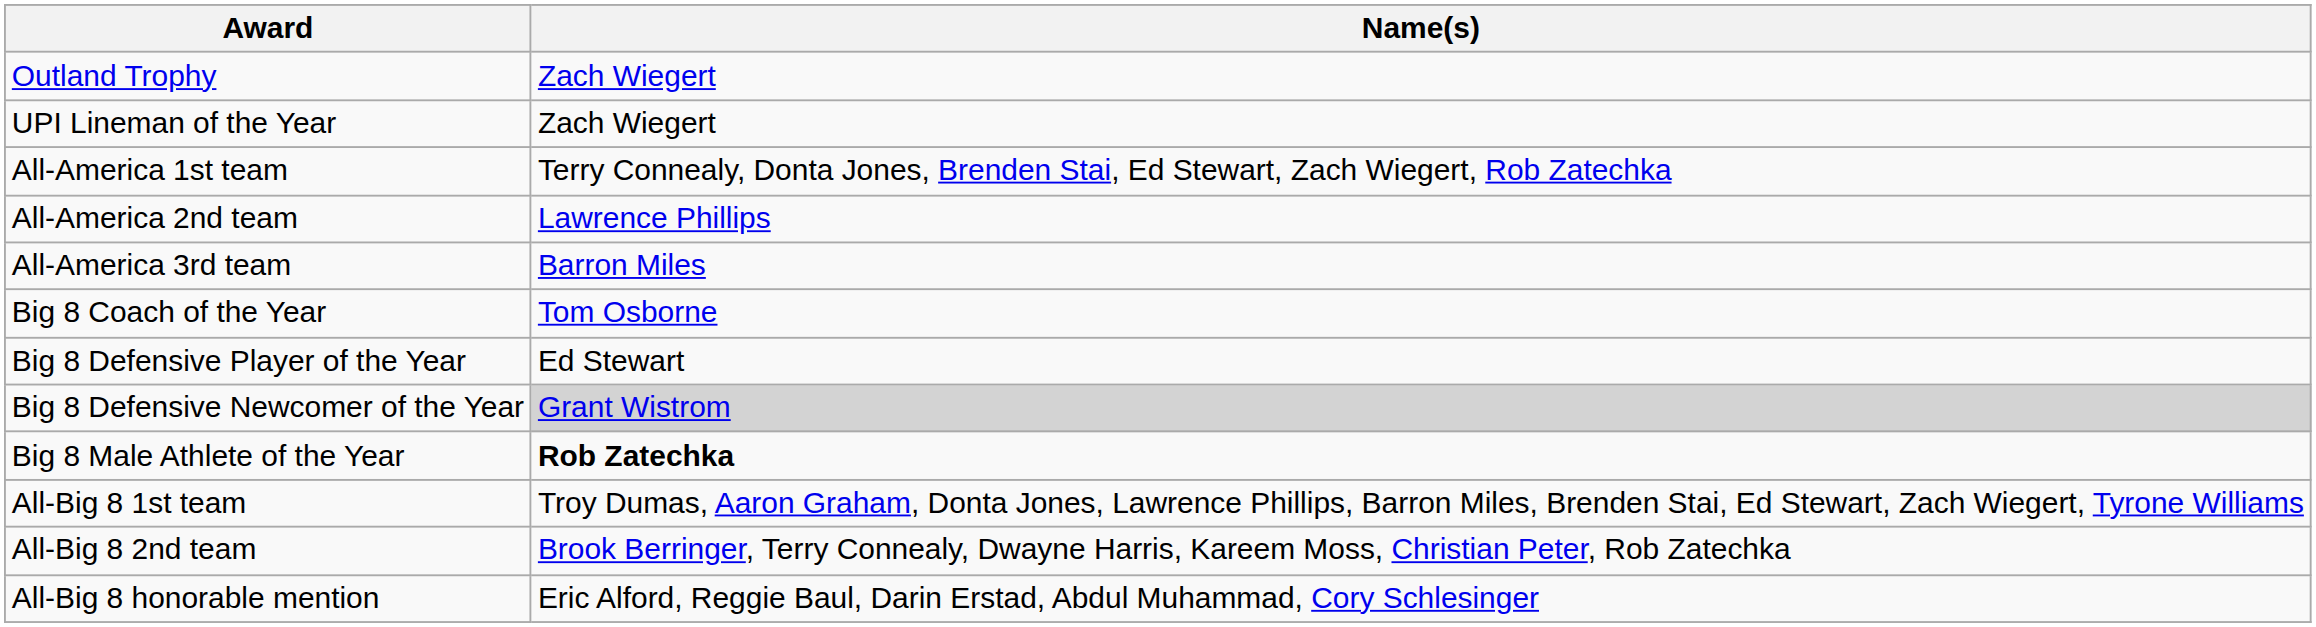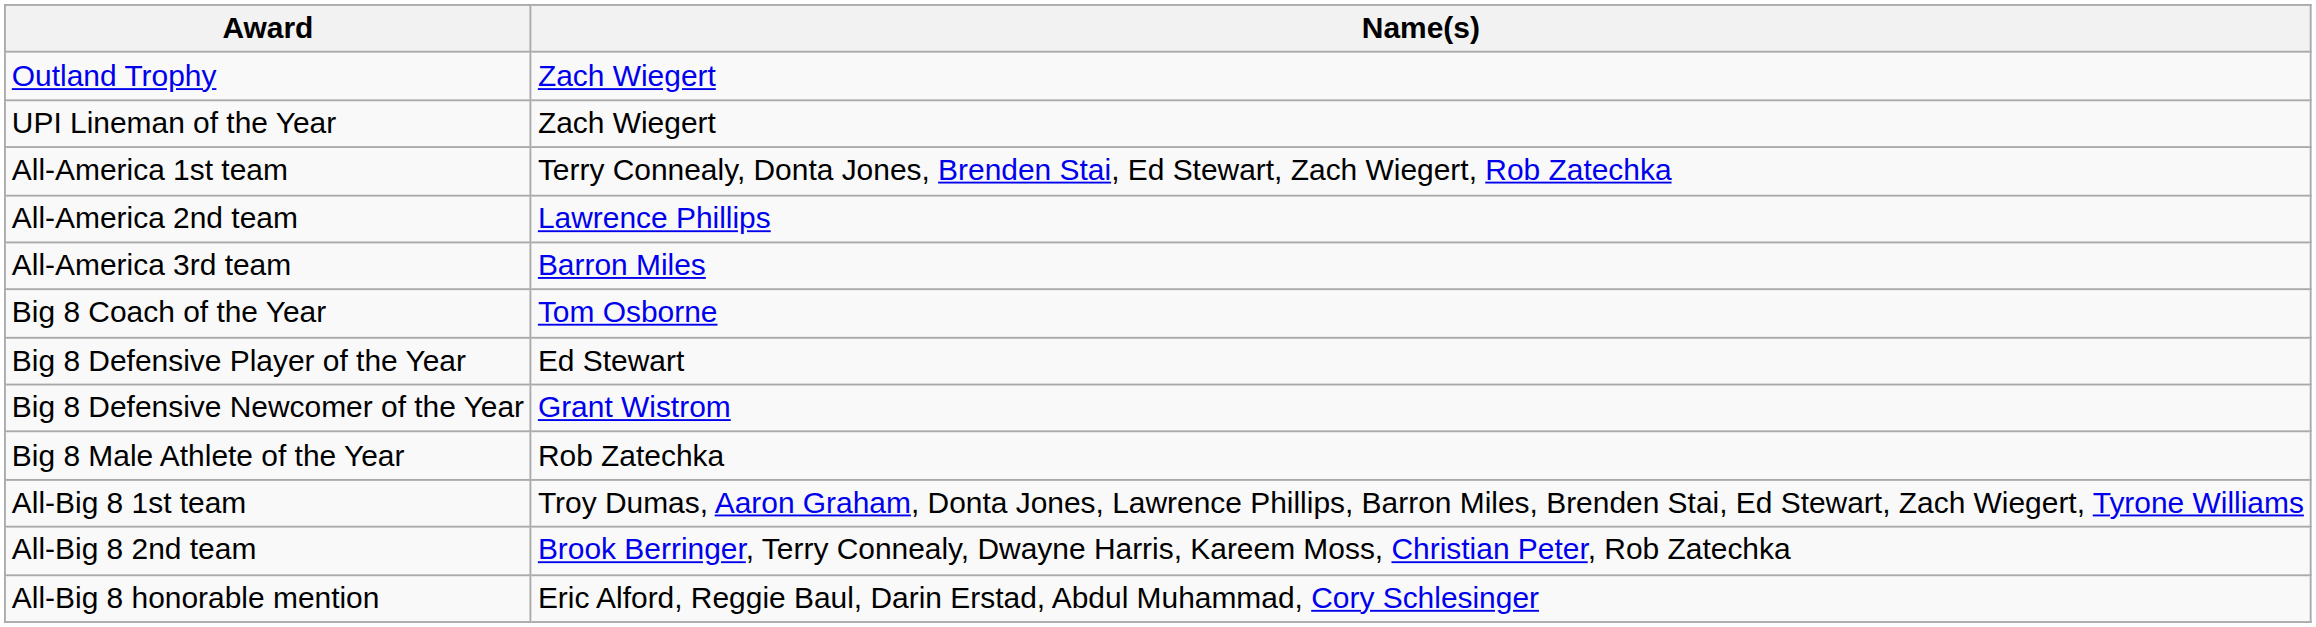(634, 407) lightgrey background -> (634, 407) no background
(636, 455) bold -> (631, 455) normal
